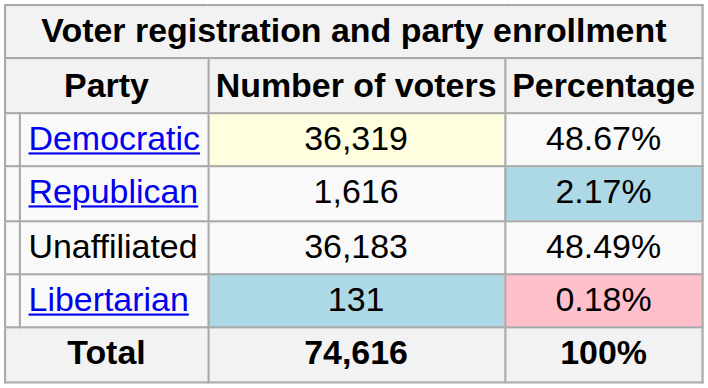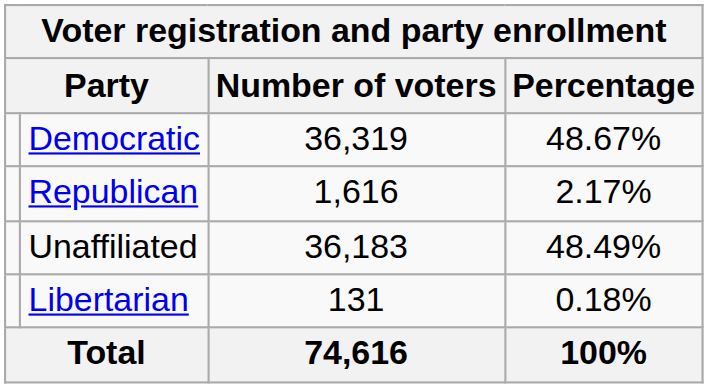(356, 138) lightyellow background -> (356, 138) no background
(604, 192) lightblue background -> (604, 192) no background
(356, 300) lightblue background -> (356, 300) no background
(604, 300) pink background -> (604, 300) no background
